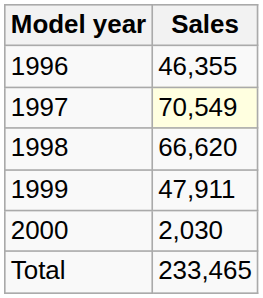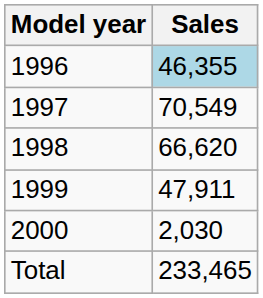(198, 66) no background -> (198, 66) lightblue background
(198, 107) lightyellow background -> (198, 107) no background
